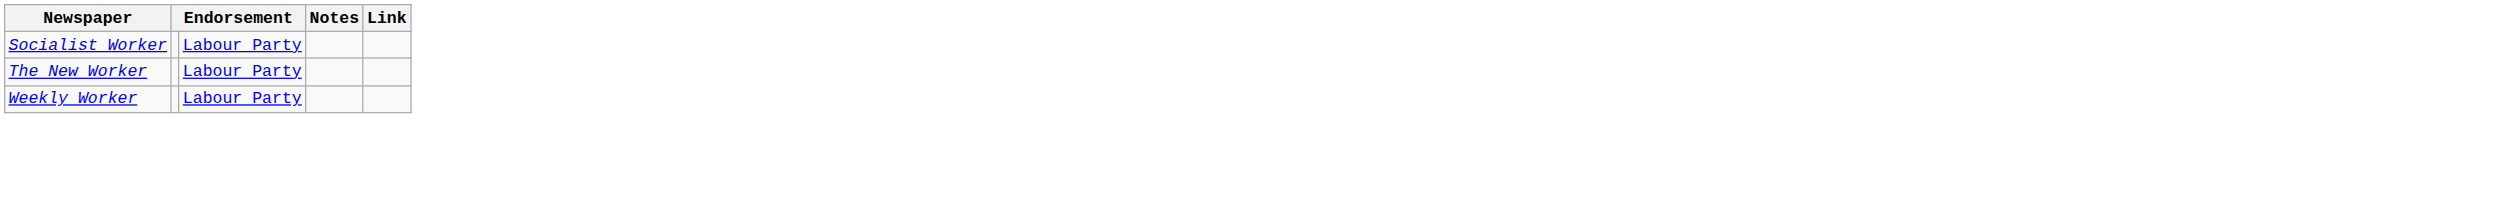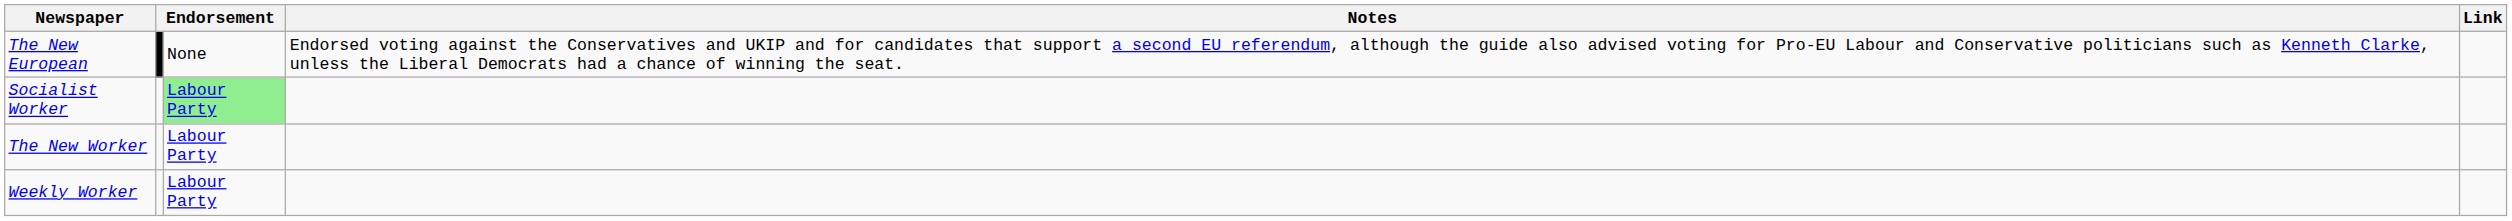+ row: (48, 55)
(242, 45) no background -> (197, 100) lightgreen background
